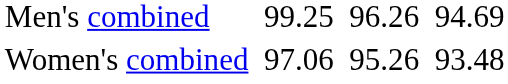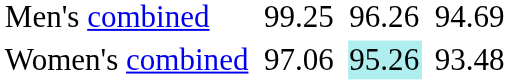(384, 59) no background -> (384, 59) paleturquoise background
